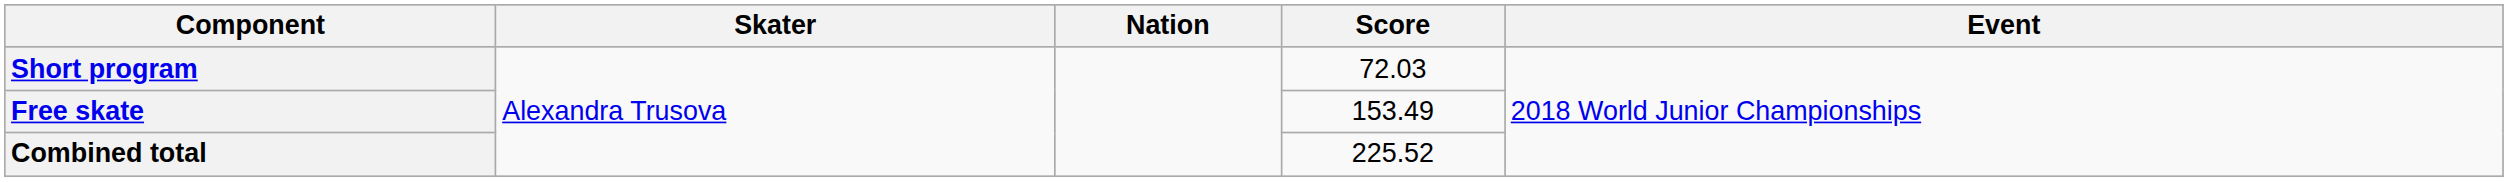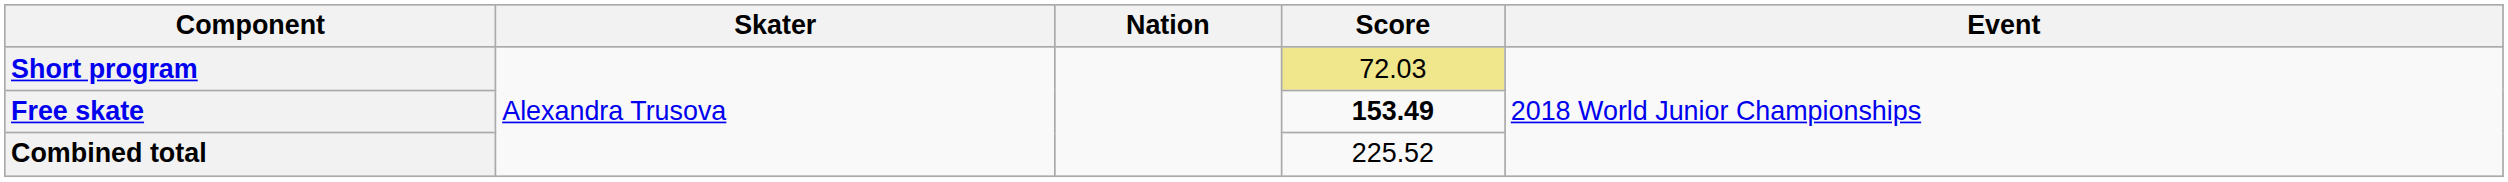(1393, 68) no background -> (1393, 68) khaki background
(1393, 111) normal -> (1393, 111) bold
